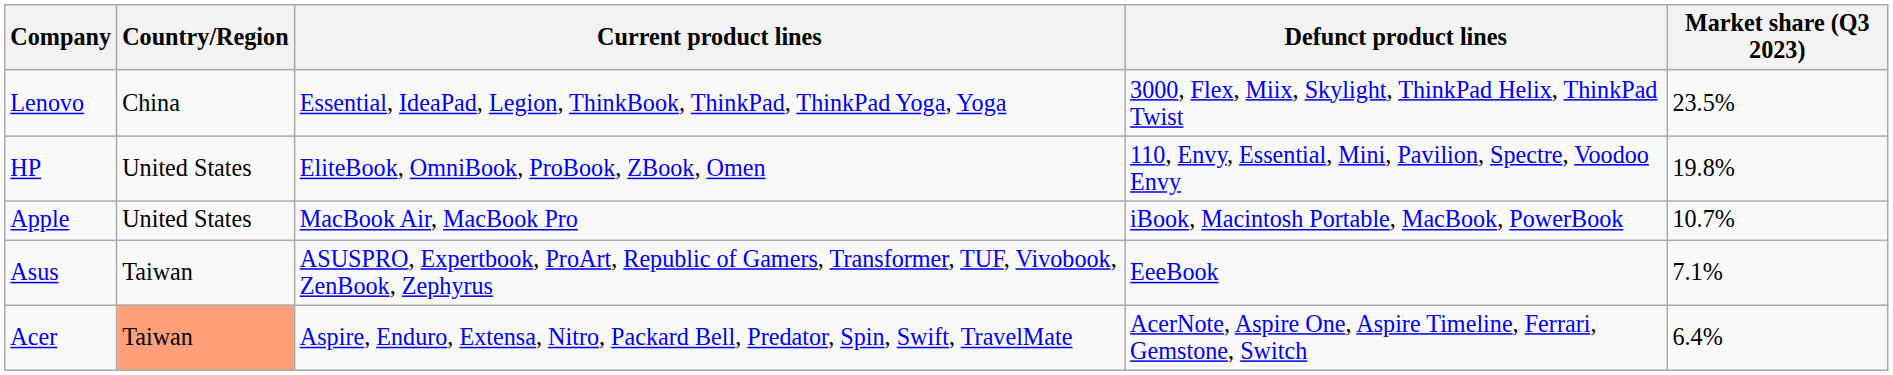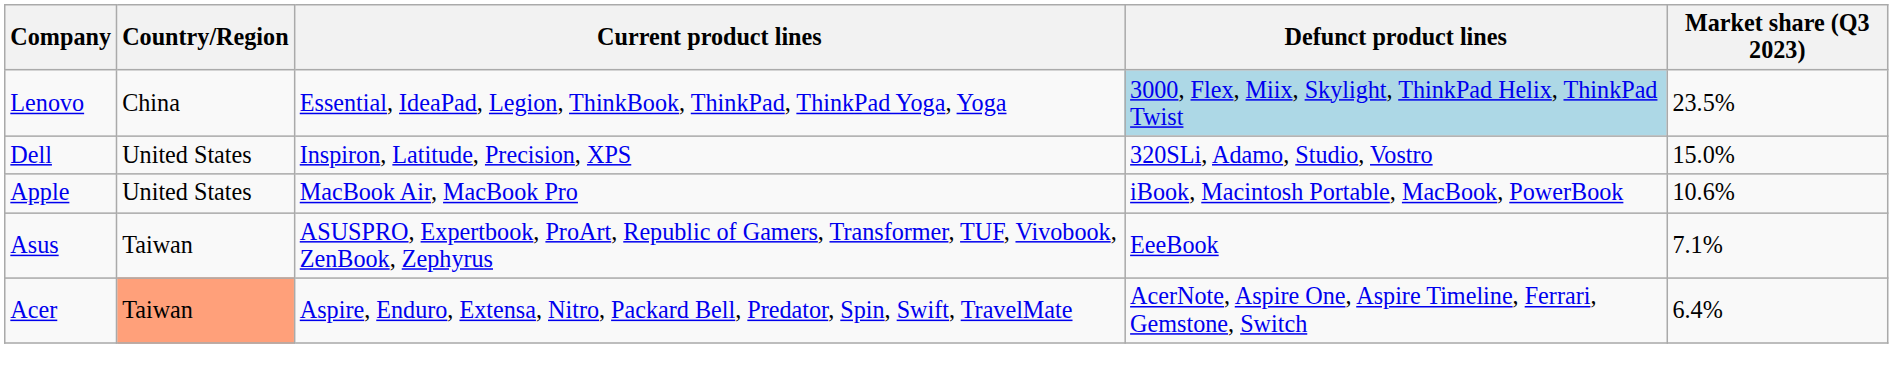(1394, 102) no background -> (1394, 102) lightblue background
- row: (26, 168)
+ row: (31, 154)
(1704, 220) 10.7% -> (1704, 192) 10.6%
